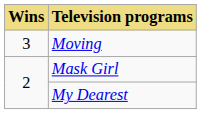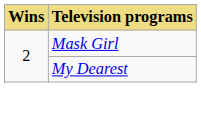- row: (77, 43)
